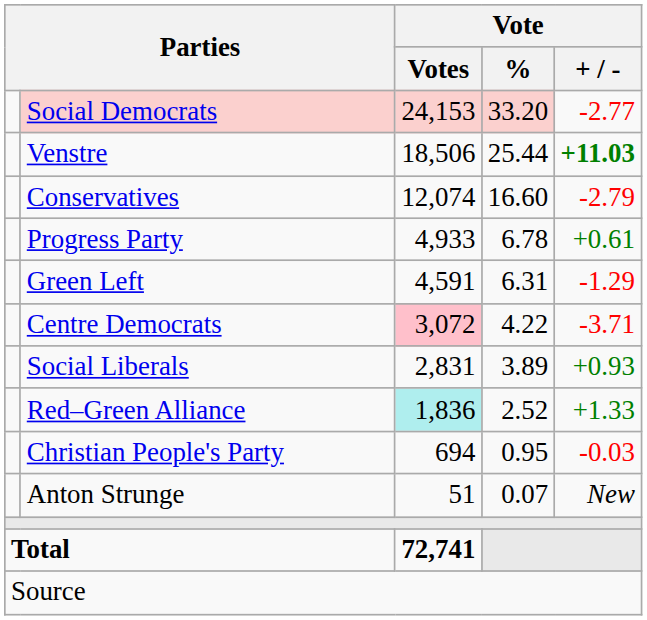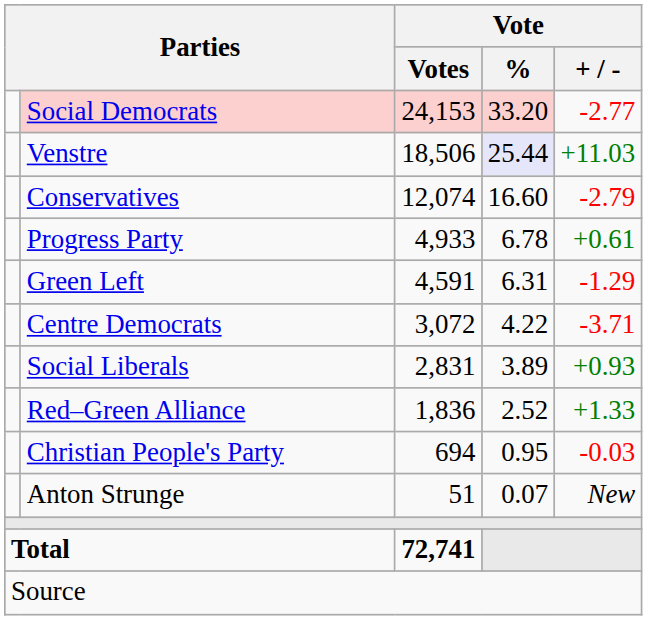(518, 153) no background -> (518, 153) lavender background
(598, 153) bold -> (598, 153) normal
(445, 324) pink background -> (445, 324) no background
(445, 409) paleturquoise background -> (445, 409) no background
